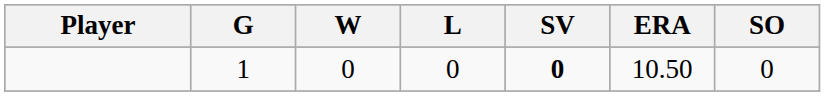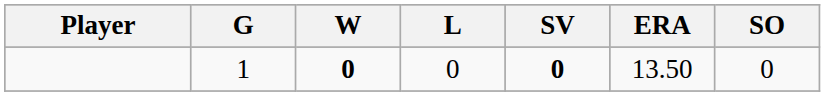(348, 68) normal -> (348, 68) bold
(662, 68) 10.50 -> (662, 68) 13.50
